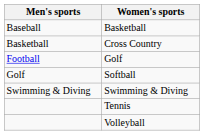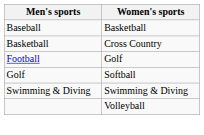- row: (117, 106)
